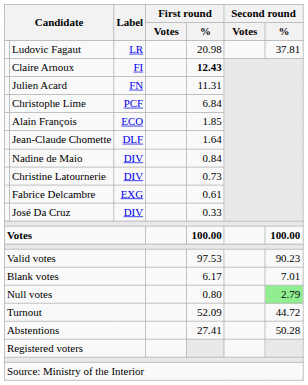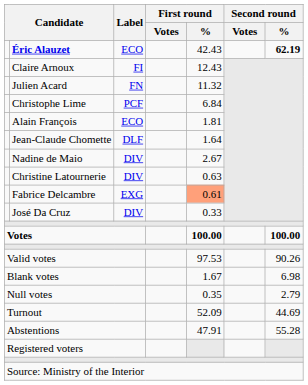+ row: (41, 49)
- row: (46, 49)
(209, 67) bold -> (209, 67) normal
(210, 85) 11.31 -> (210, 85) 11.32
(212, 121) 1.85 -> (212, 121) 1.81
(212, 158) 0.84 -> (212, 158) 2.67
(212, 176) 0.73 -> (212, 176) 0.63
(212, 194) no background -> (212, 194) lightsalmon background
(288, 258) 90.23 -> (288, 258) 90.26
(212, 276) 6.17 -> (212, 276) 1.67
(291, 276) 7.01 -> (291, 276) 6.98
(212, 294) 0.80 -> (212, 294) 0.35
(291, 294) lightgreen background -> (291, 294) no background
(288, 312) 44.72 -> (288, 312) 44.69
(209, 330) 27.41 -> (209, 330) 47.91
(288, 330) 50.28 -> (288, 330) 55.28
